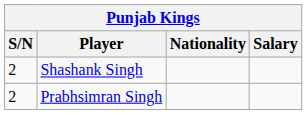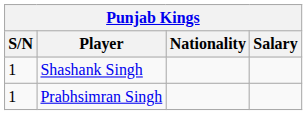(12, 70) 2 -> (12, 70) 1
(12, 96) 2 -> (12, 96) 1
